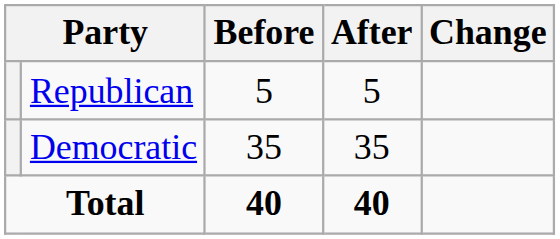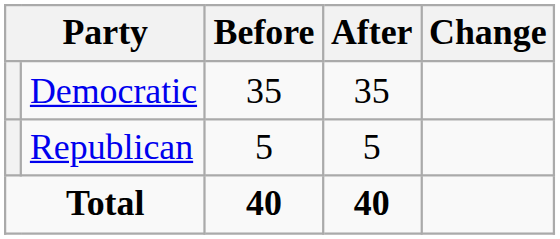rows swapped: (113, 146) <-> (112, 89)
